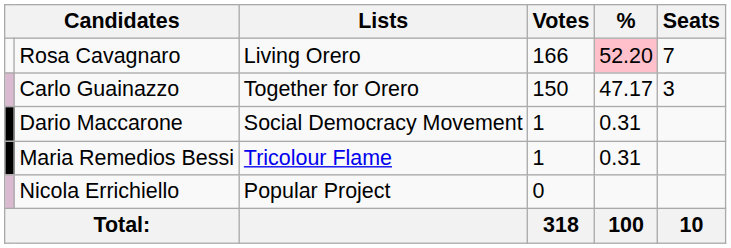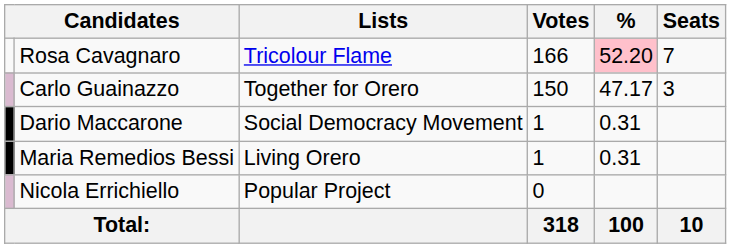(302, 55) Living Orero -> (318, 55) Tricolour Flame
(318, 157) Tricolour Flame -> (302, 157) Living Orero
